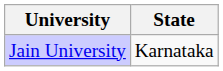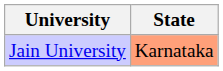(174, 50) no background -> (174, 50) lightsalmon background
